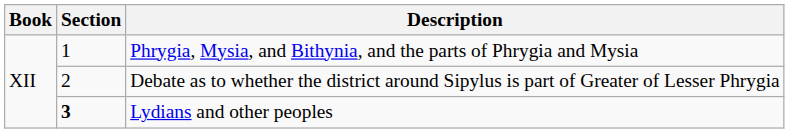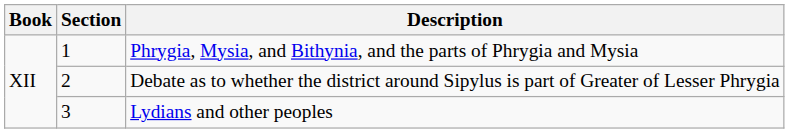(66, 111) bold -> (66, 111) normal
